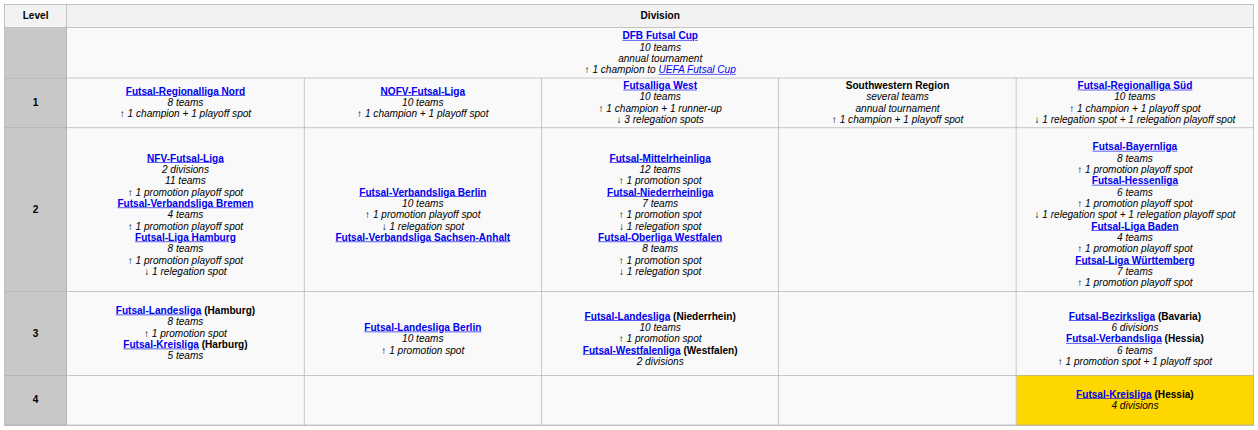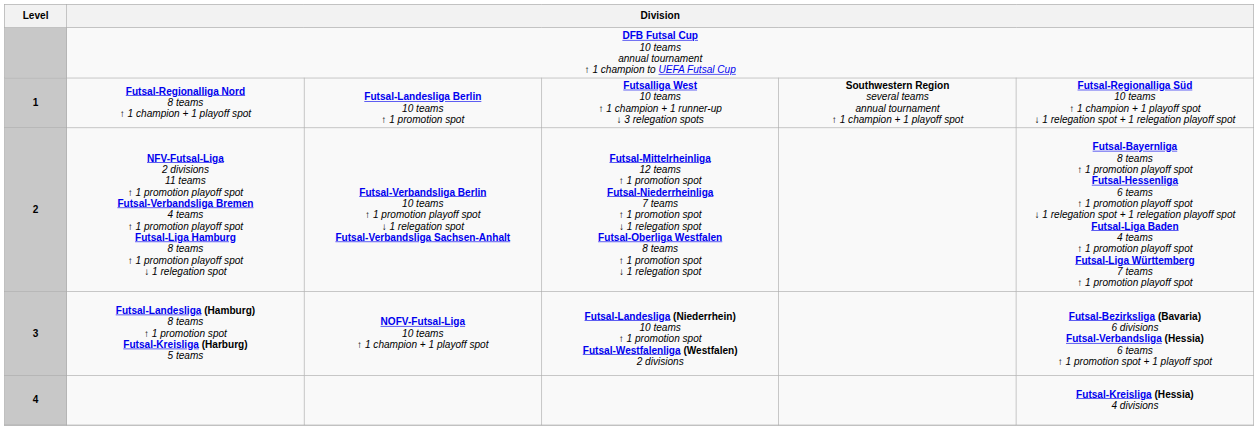(423, 103) NOFV-Futsal-Liga 10 teams ↑ 1 champion + 1 playoff spot -> (423, 108) Futsal-Landesliga Berlin 10 teams ↑ 1 promotion spot
(423, 339) Futsal-Landesliga Berlin 10 teams ↑ 1 promotion spot -> (423, 333) NOFV-Futsal-Liga 10 teams ↑ 1 champion + 1 playoff spot
(1135, 400) gold background -> (1135, 400) no background
